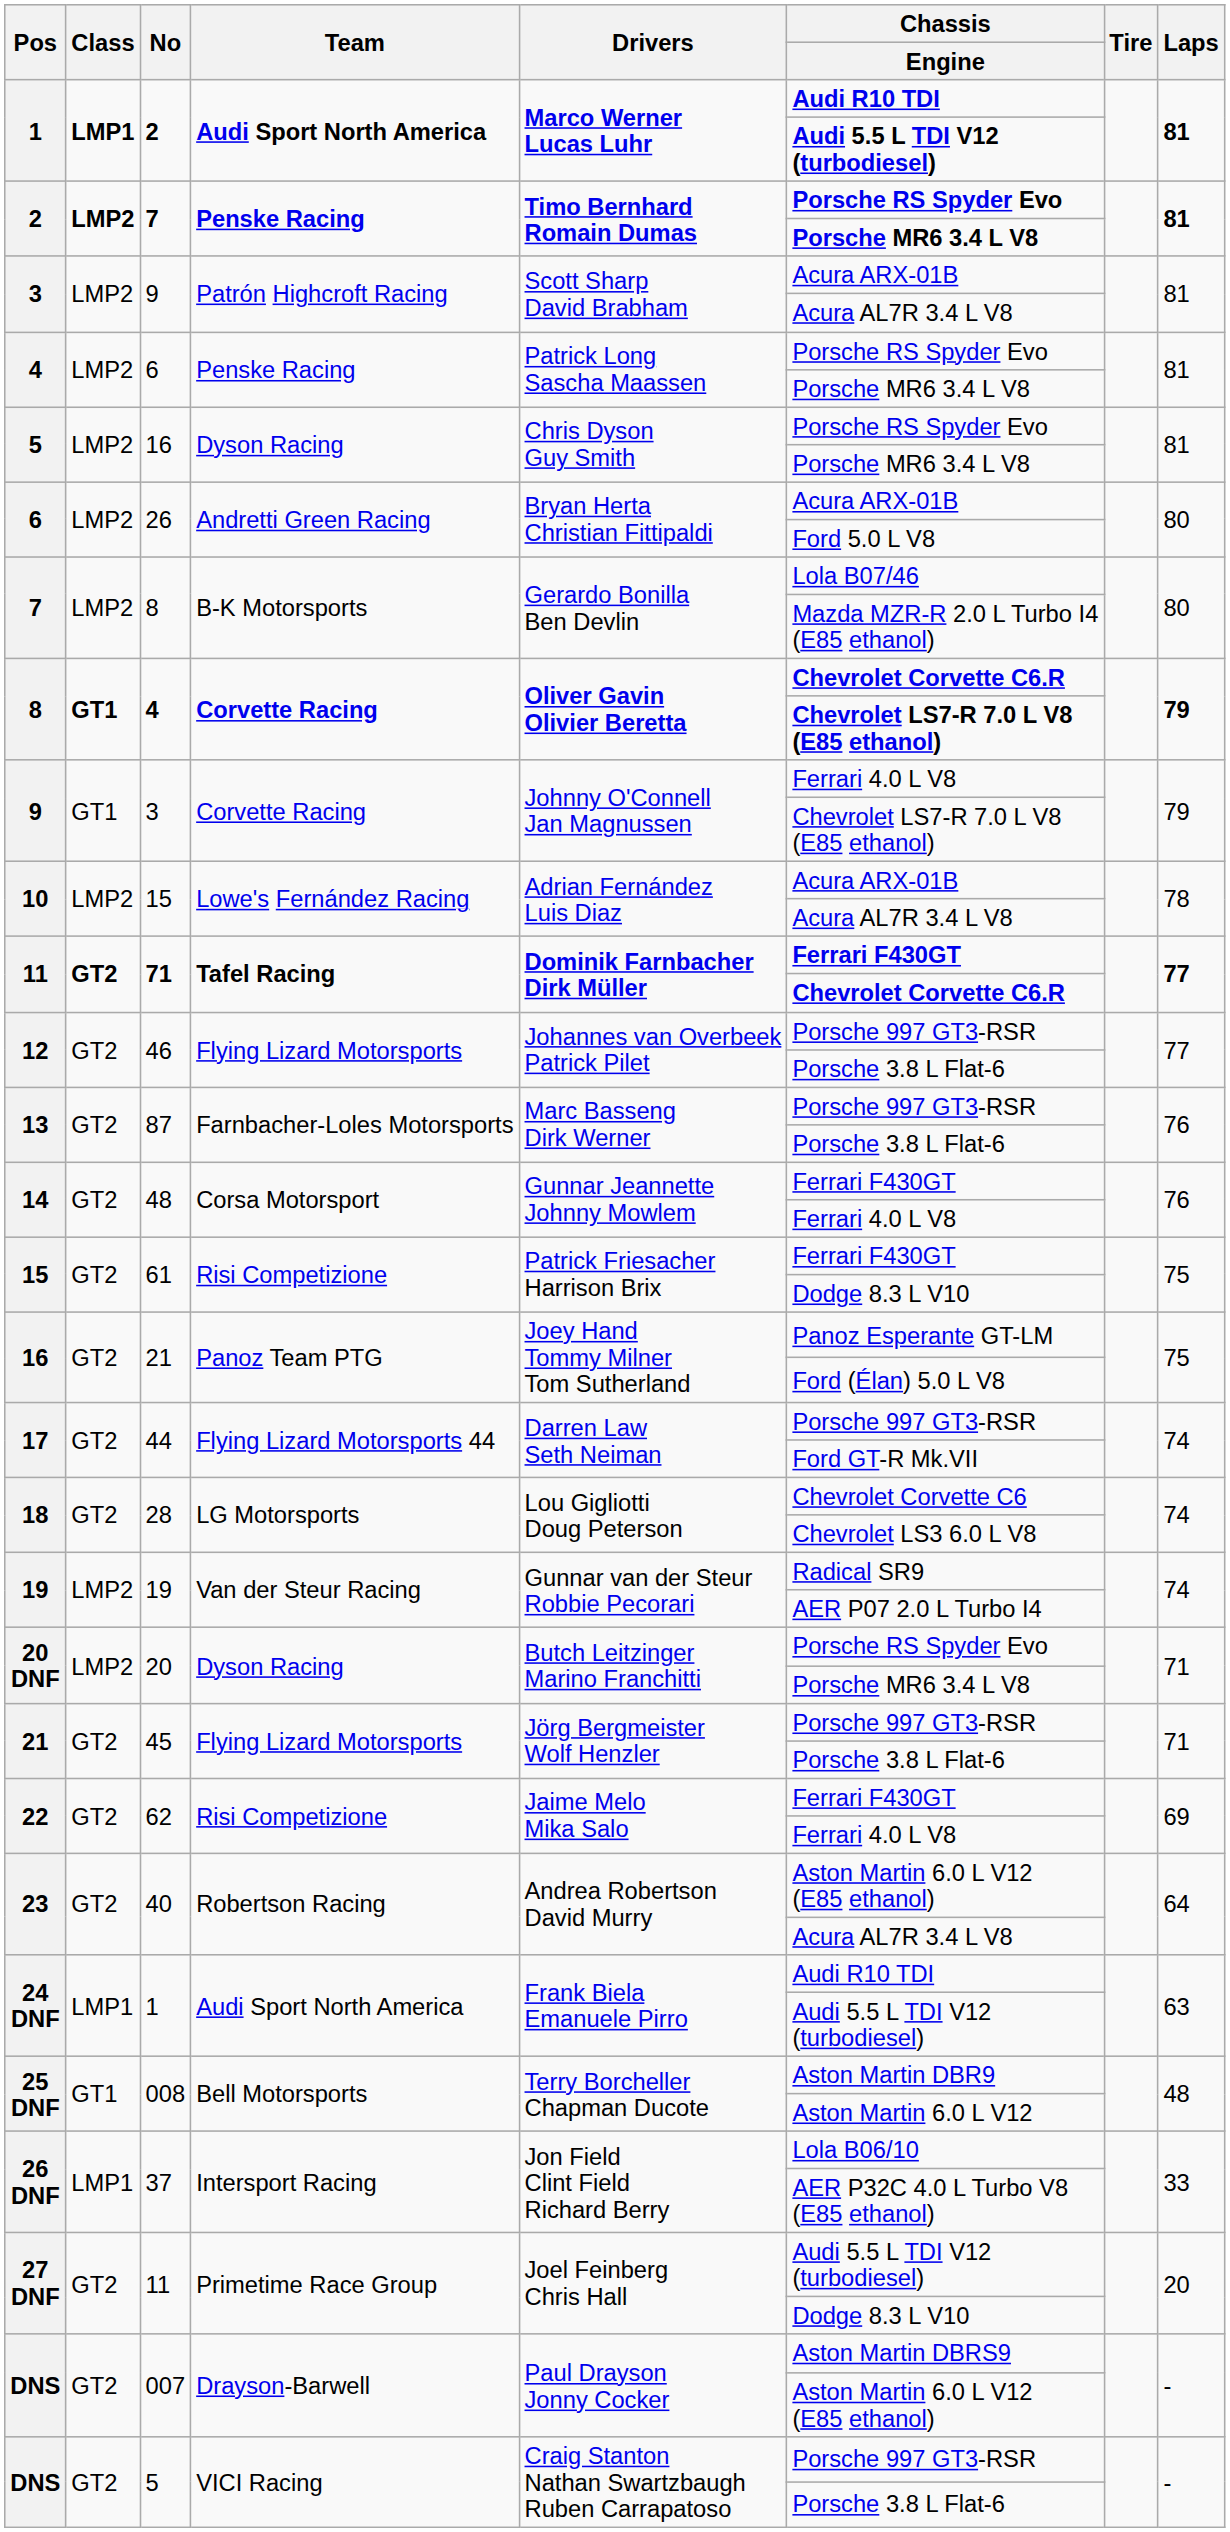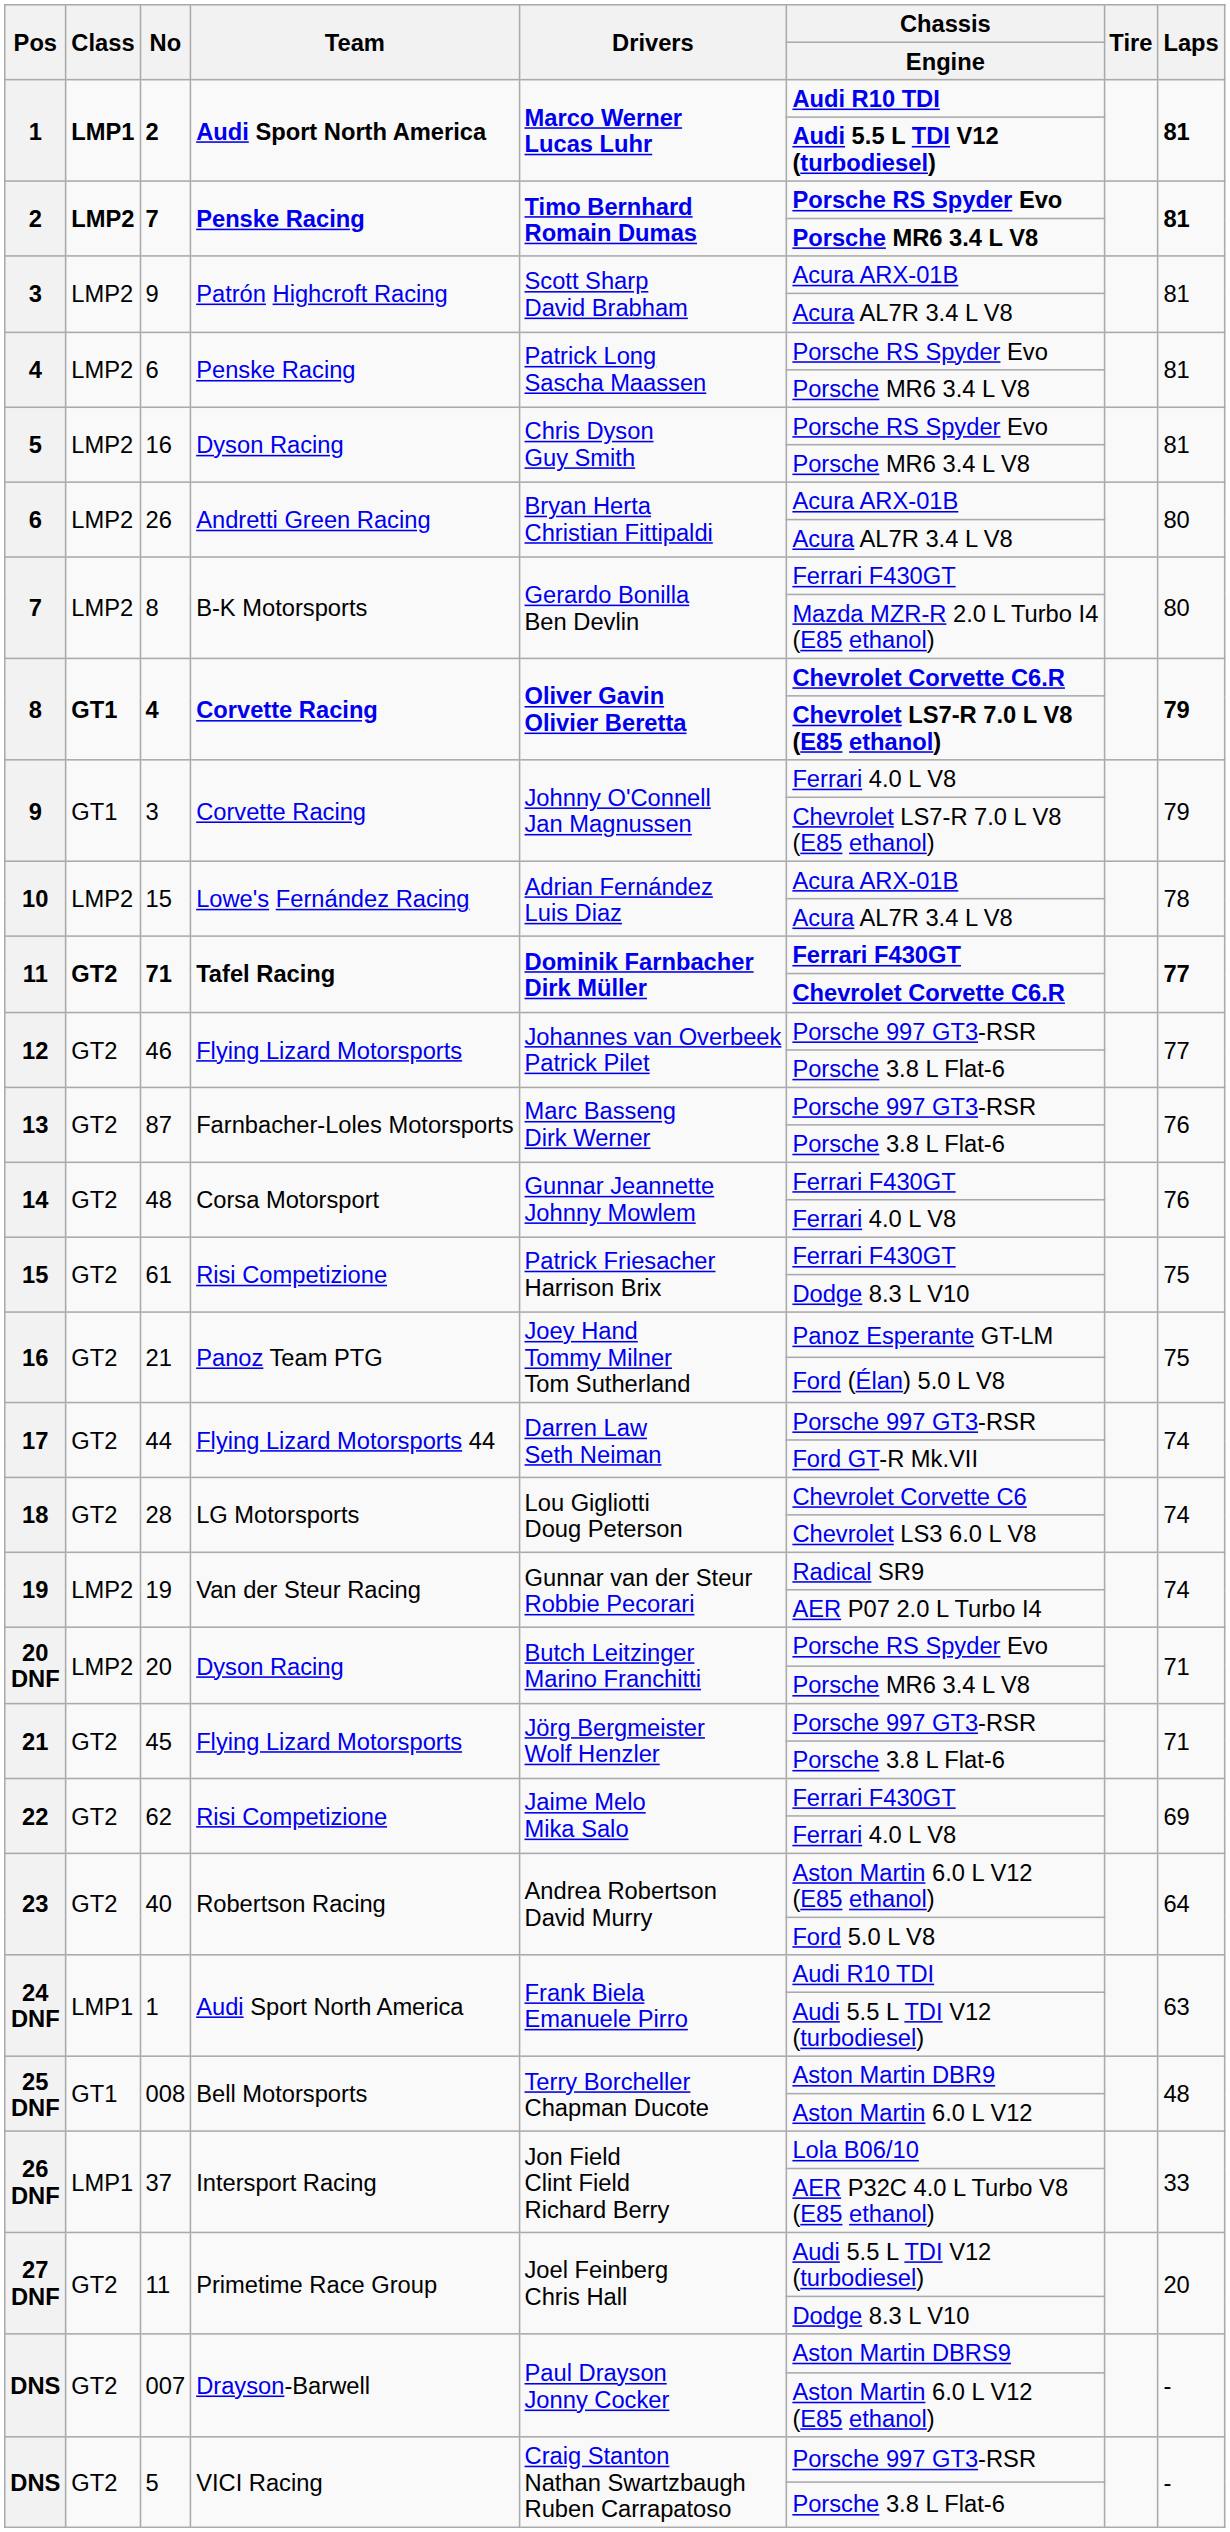(864, 538) Ford 5.0 L V8 -> (903, 538) Acura AL7R 3.4 L V8
(856, 576) Lola B07/46 -> (874, 576) Ferrari F430GT
(903, 1936) Acura AL7R 3.4 L V8 -> (864, 1936) Ford 5.0 L V8
